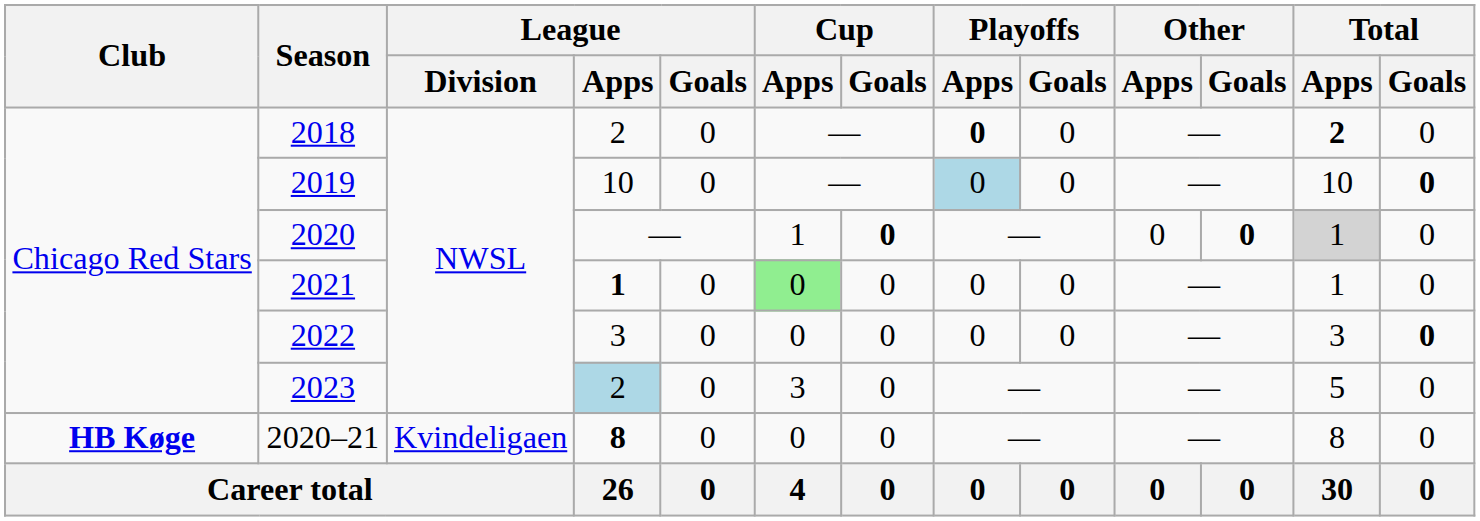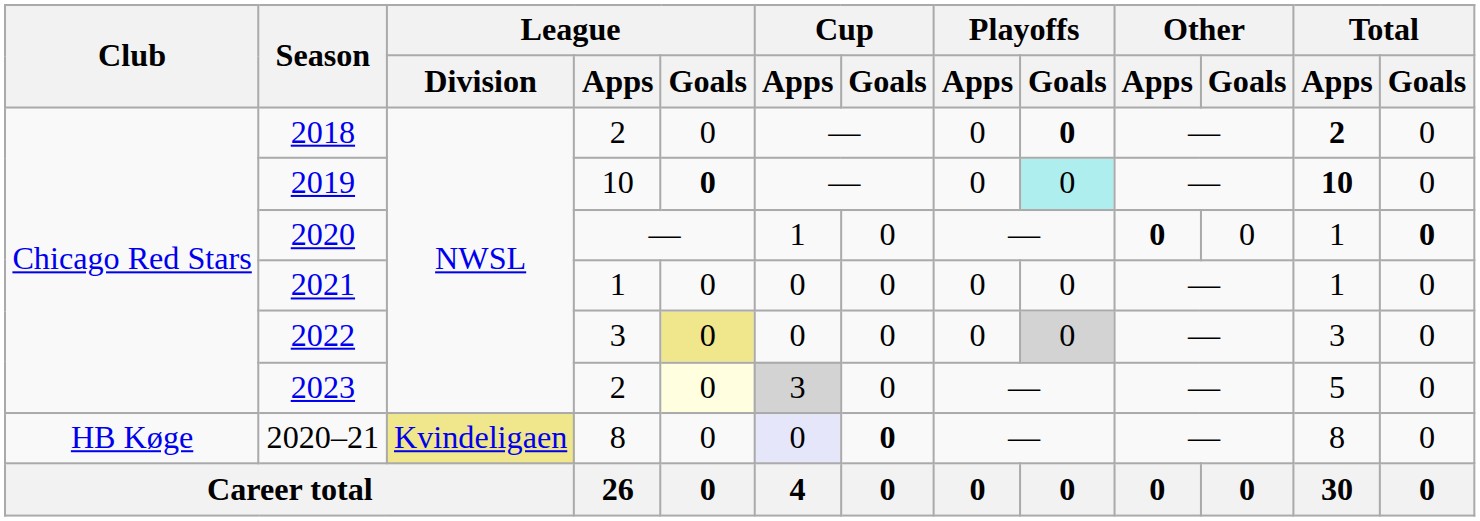(977, 132) bold -> (977, 132) normal
(1067, 132) normal -> (1067, 132) bold
(708, 183) normal -> (708, 183) bold
(977, 183) lightblue background -> (977, 183) no background
(1067, 183) no background -> (1067, 183) paleturquoise background
(1337, 183) normal -> (1337, 183) bold
(1427, 183) bold -> (1427, 183) normal
(888, 234) bold -> (888, 234) normal
(1157, 234) normal -> (1157, 234) bold
(1247, 234) bold -> (1247, 234) normal
(1337, 234) lightgrey background -> (1337, 234) no background
(1427, 234) normal -> (1427, 234) bold
(618, 285) bold -> (618, 285) normal
(798, 285) lightgreen background -> (798, 285) no background
(708, 336) no background -> (708, 336) khaki background
(1067, 336) no background -> (1067, 336) lightgrey background
(1427, 336) bold -> (1427, 336) normal
(618, 387) lightblue background -> (618, 387) no background
(708, 387) no background -> (708, 387) lightyellow background
(798, 387) no background -> (798, 387) lightgrey background
(132, 438) bold -> (132, 438) normal
(481, 438) no background -> (481, 438) khaki background
(618, 438) bold -> (618, 438) normal
(798, 438) no background -> (798, 438) lavender background
(888, 438) normal -> (888, 438) bold
